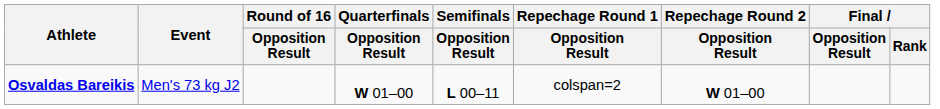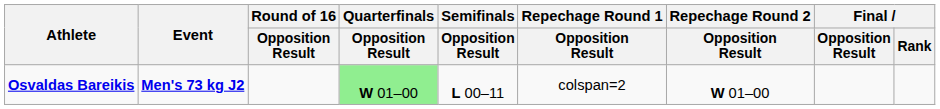(190, 85) normal -> (193, 85) bold
(384, 93) no background -> (389, 93) lightgreen background
